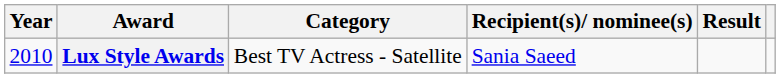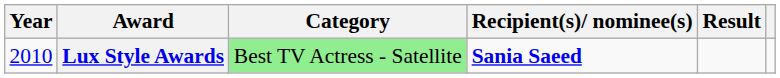(348, 55) no background -> (348, 55) lightgreen background
(524, 55) normal -> (527, 55) bold
